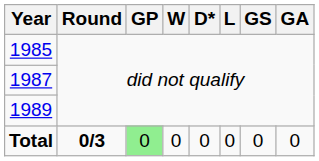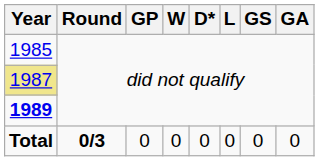(31, 79) no background -> (31, 79) khaki background
(31, 110) normal -> (31, 110) bold
(145, 140) lightgreen background -> (145, 140) no background
